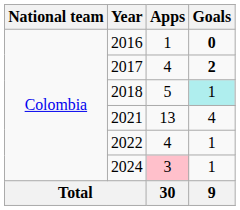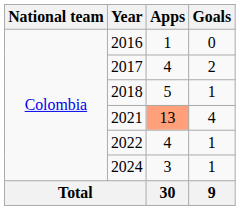(212, 42) bold -> (212, 42) normal
(212, 67) bold -> (212, 67) normal
(212, 92) paleturquoise background -> (212, 92) no background
(168, 117) no background -> (168, 117) lightsalmon background
(168, 167) pink background -> (168, 167) no background
